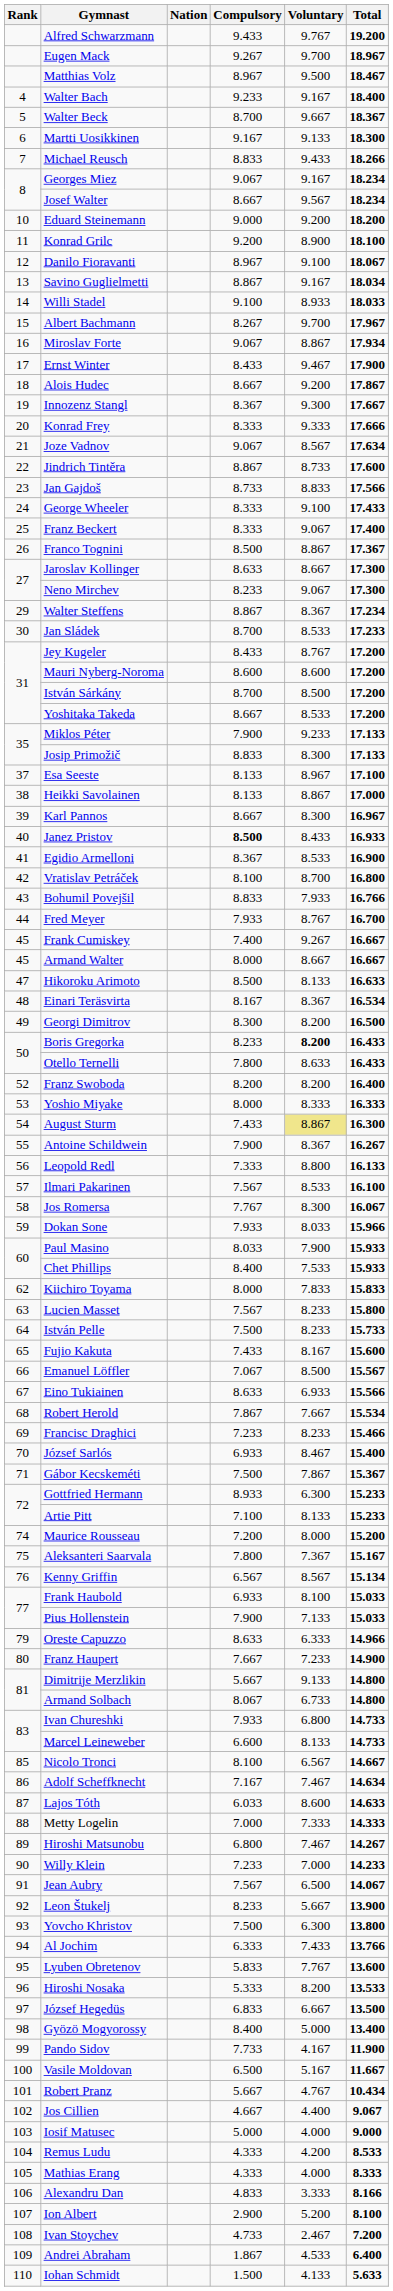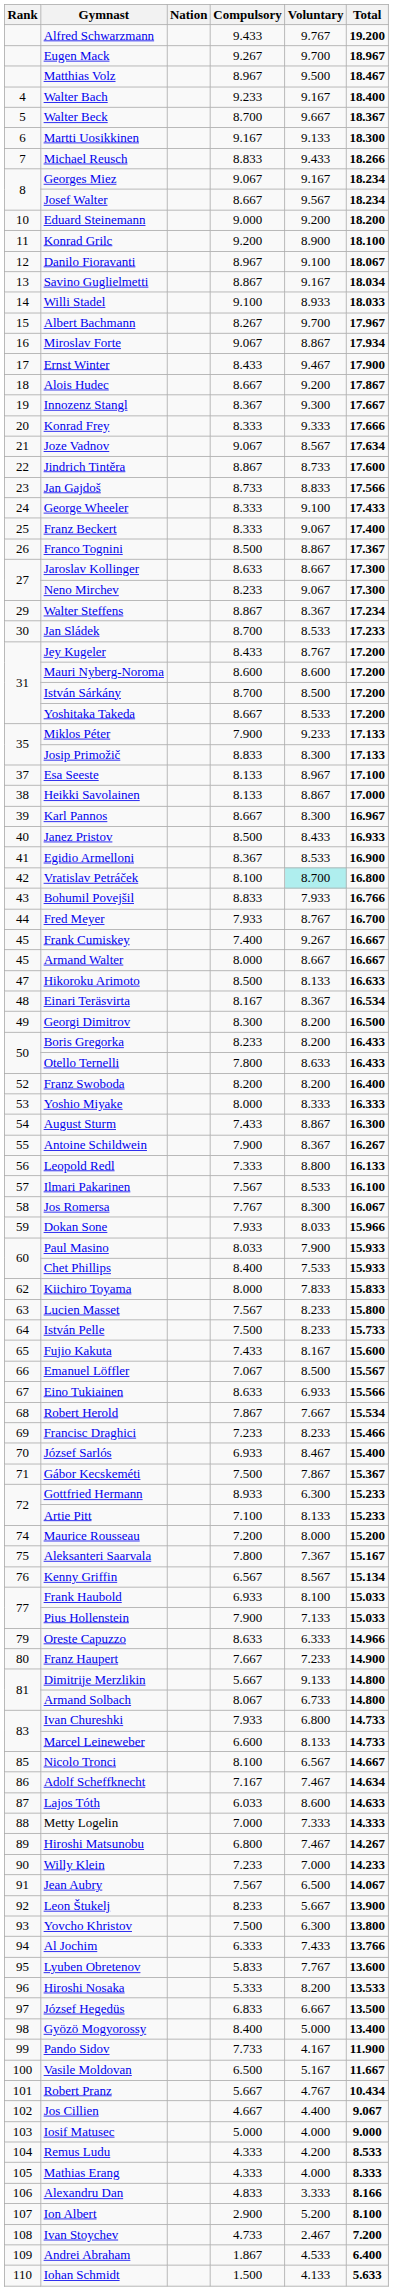(248, 836) bold -> (248, 836) normal
(316, 878) no background -> (316, 878) paleturquoise background
(316, 1042) bold -> (316, 1042) normal
(316, 1124) khaki background -> (316, 1124) no background
